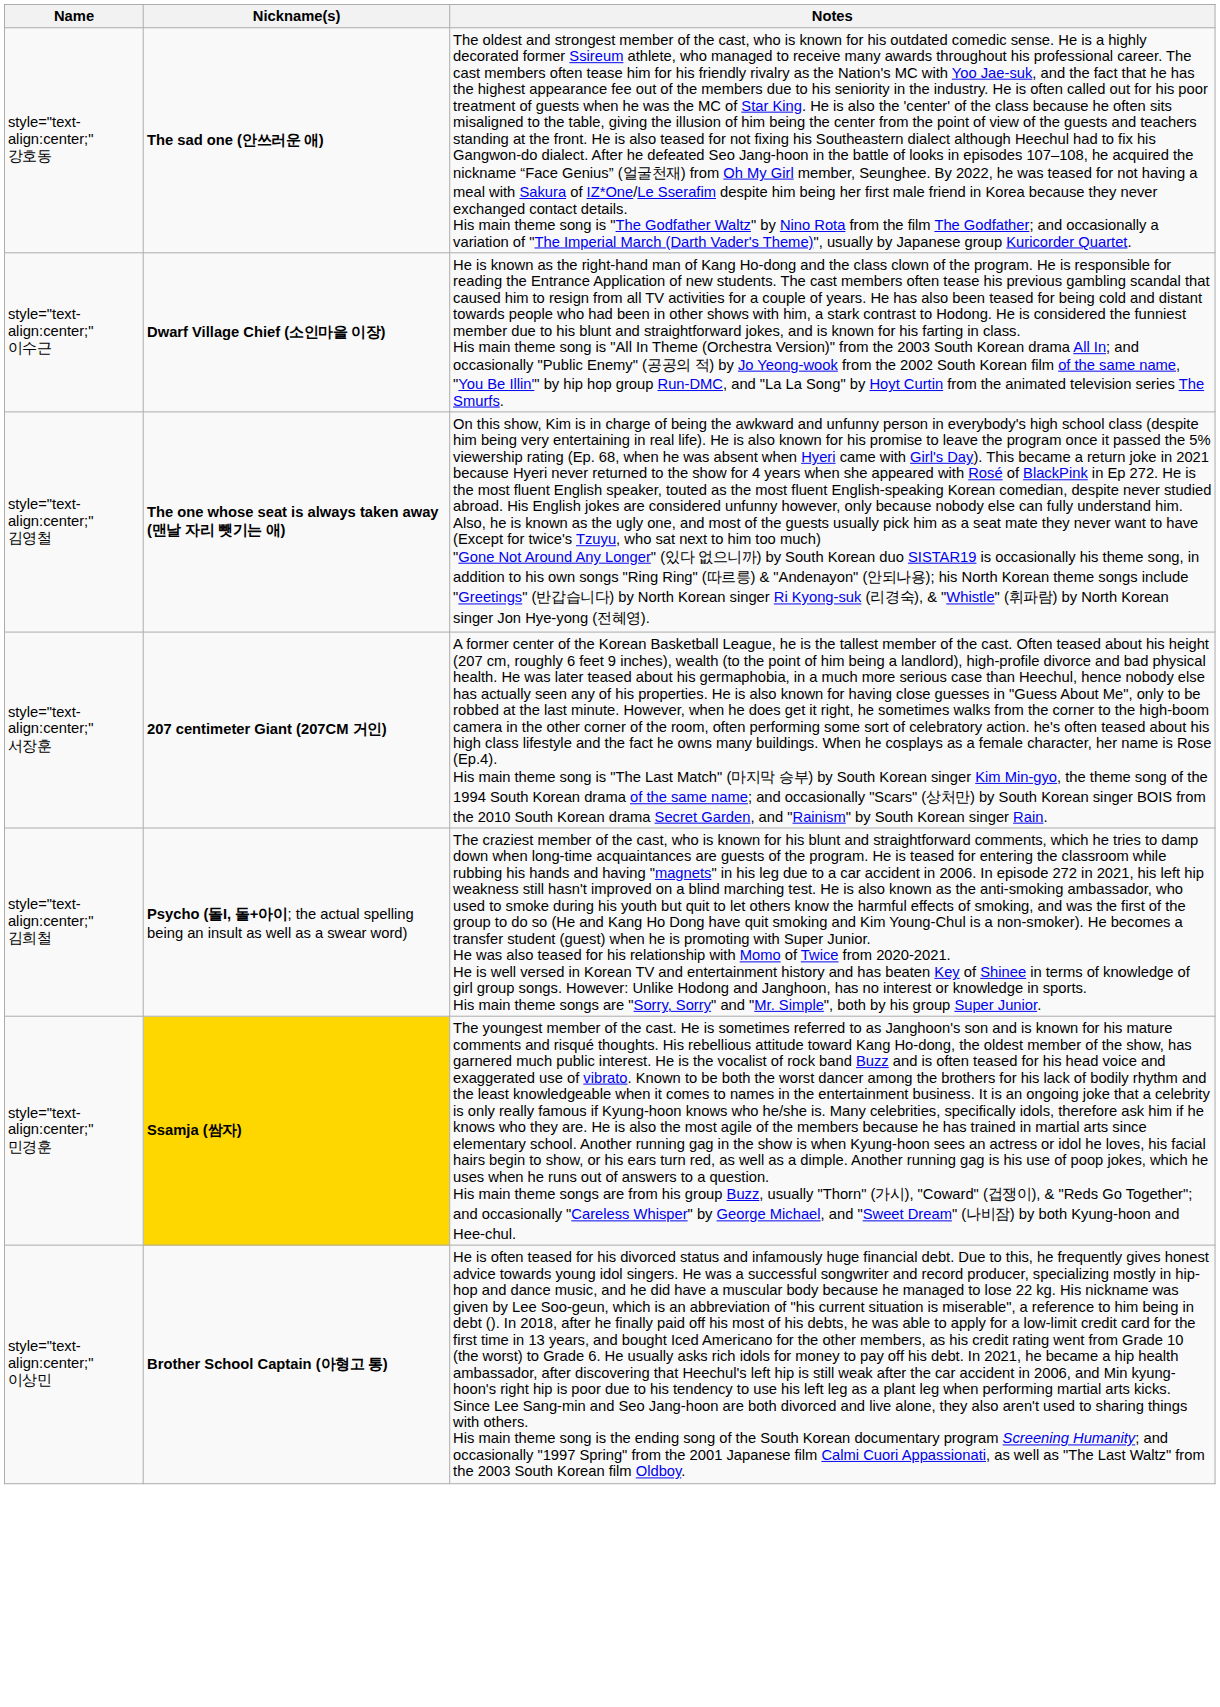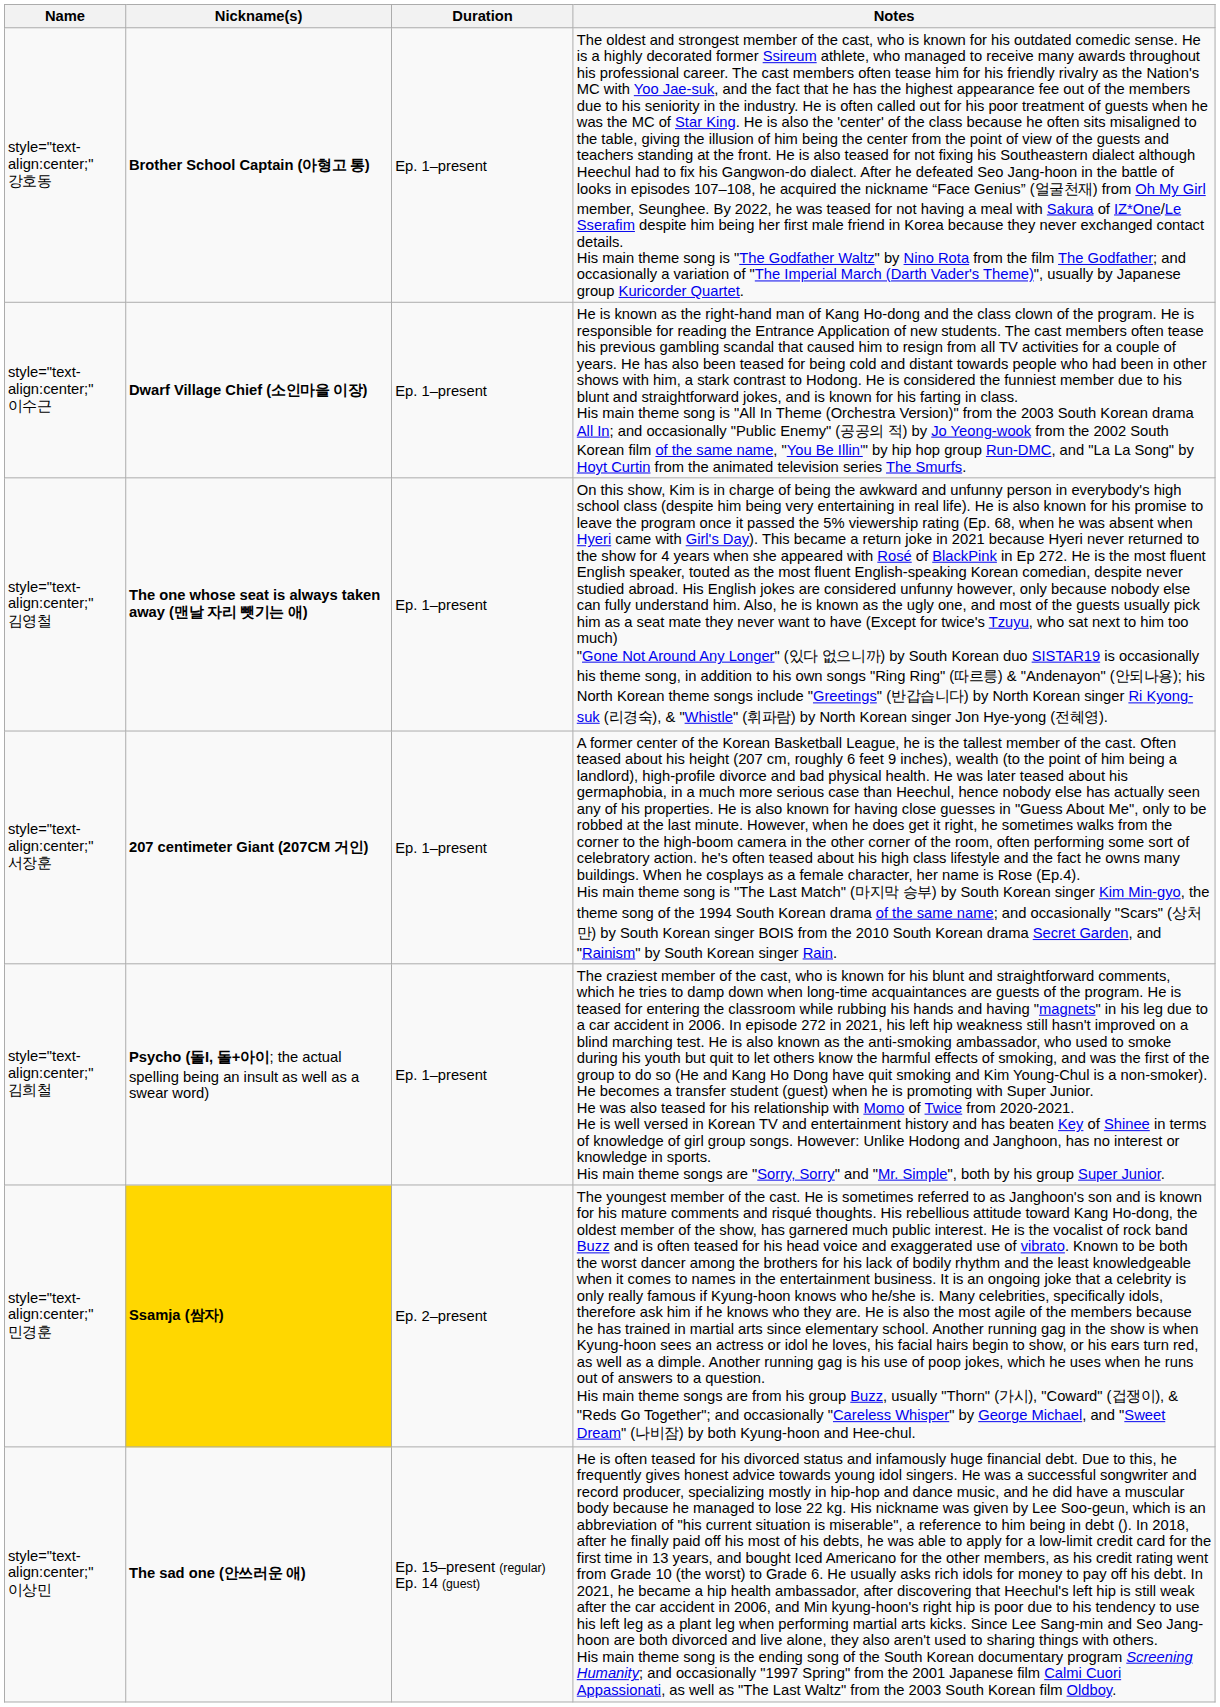+ column: (483, 16)
(235, 140) The sad one (안쓰러운 애) -> (249, 164) Brother School Captain (아형고 통)
(267, 1364) Brother School Captain (아형고 통) -> (217, 1574) The sad one (안쓰러운 애)
